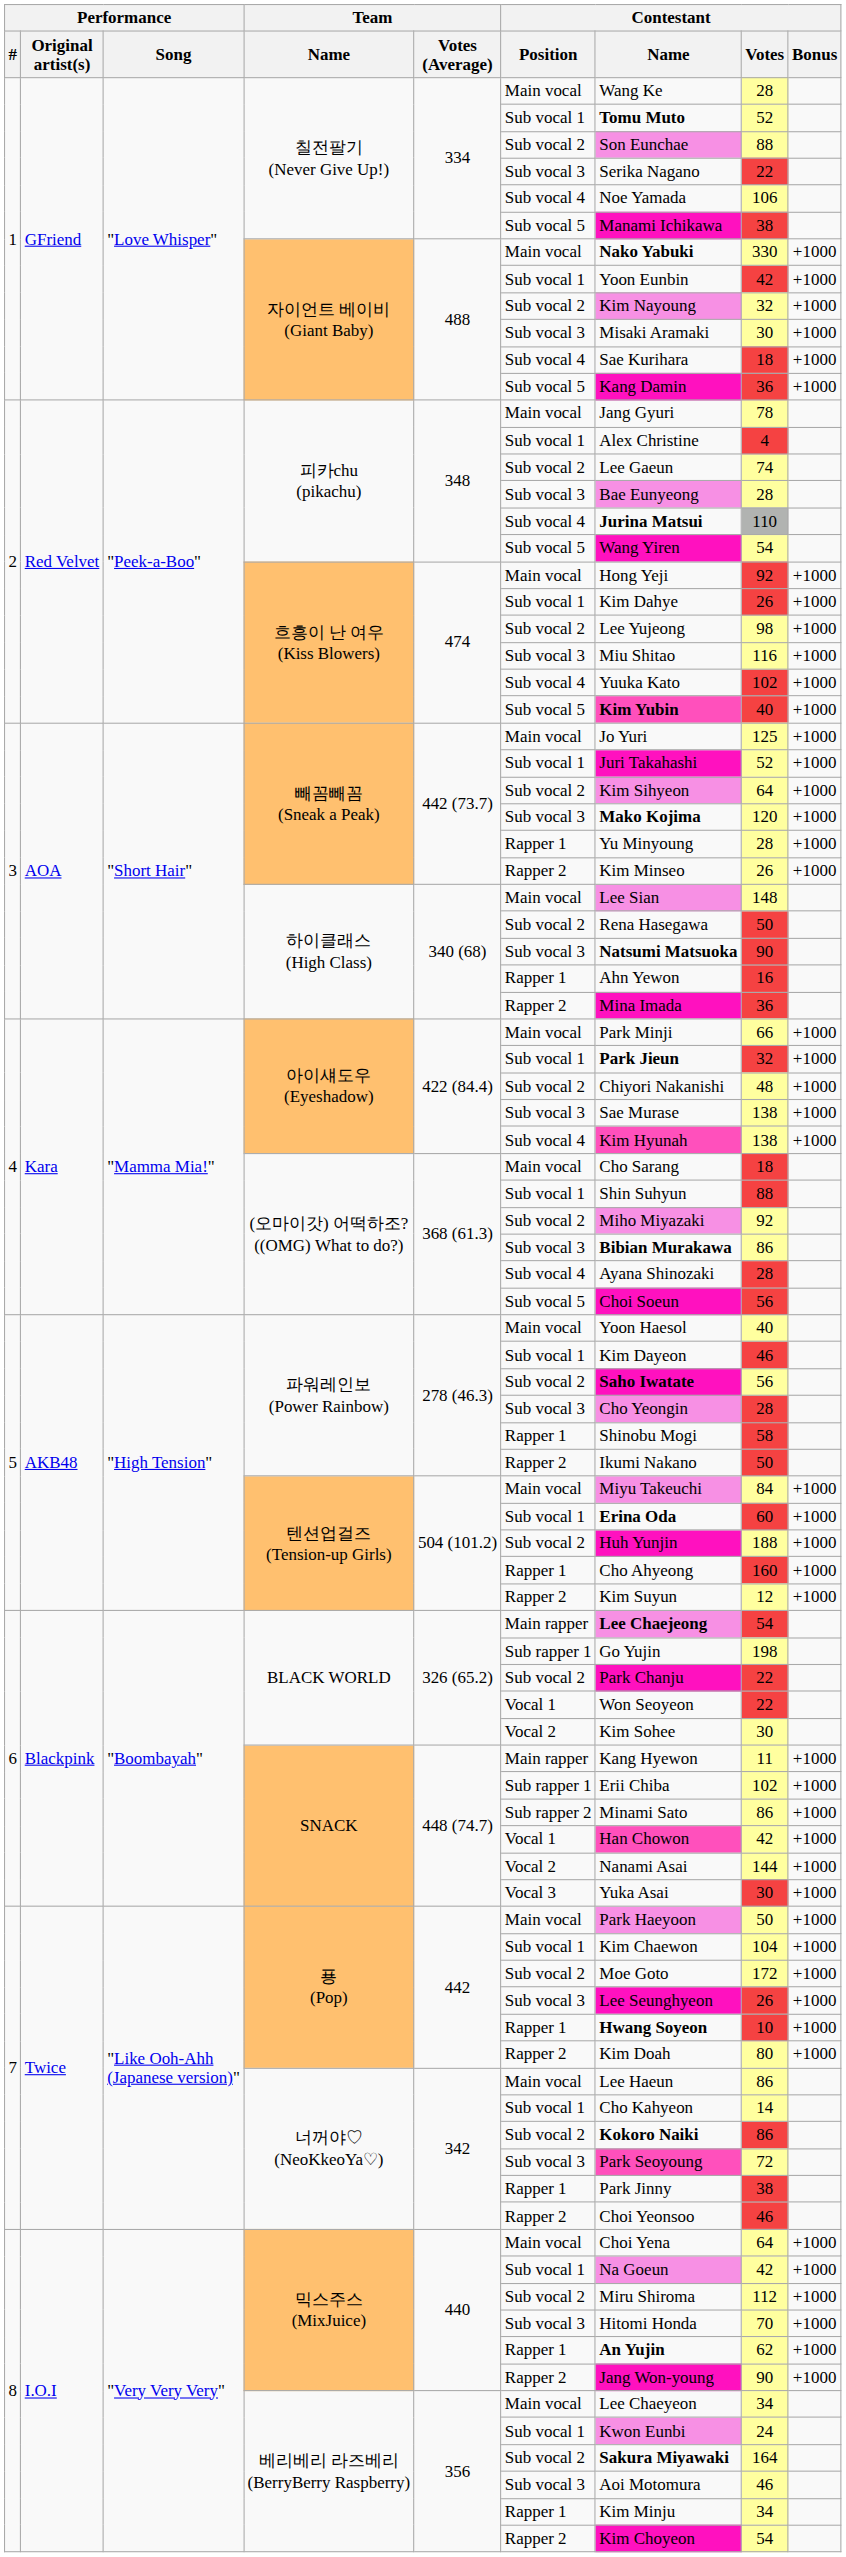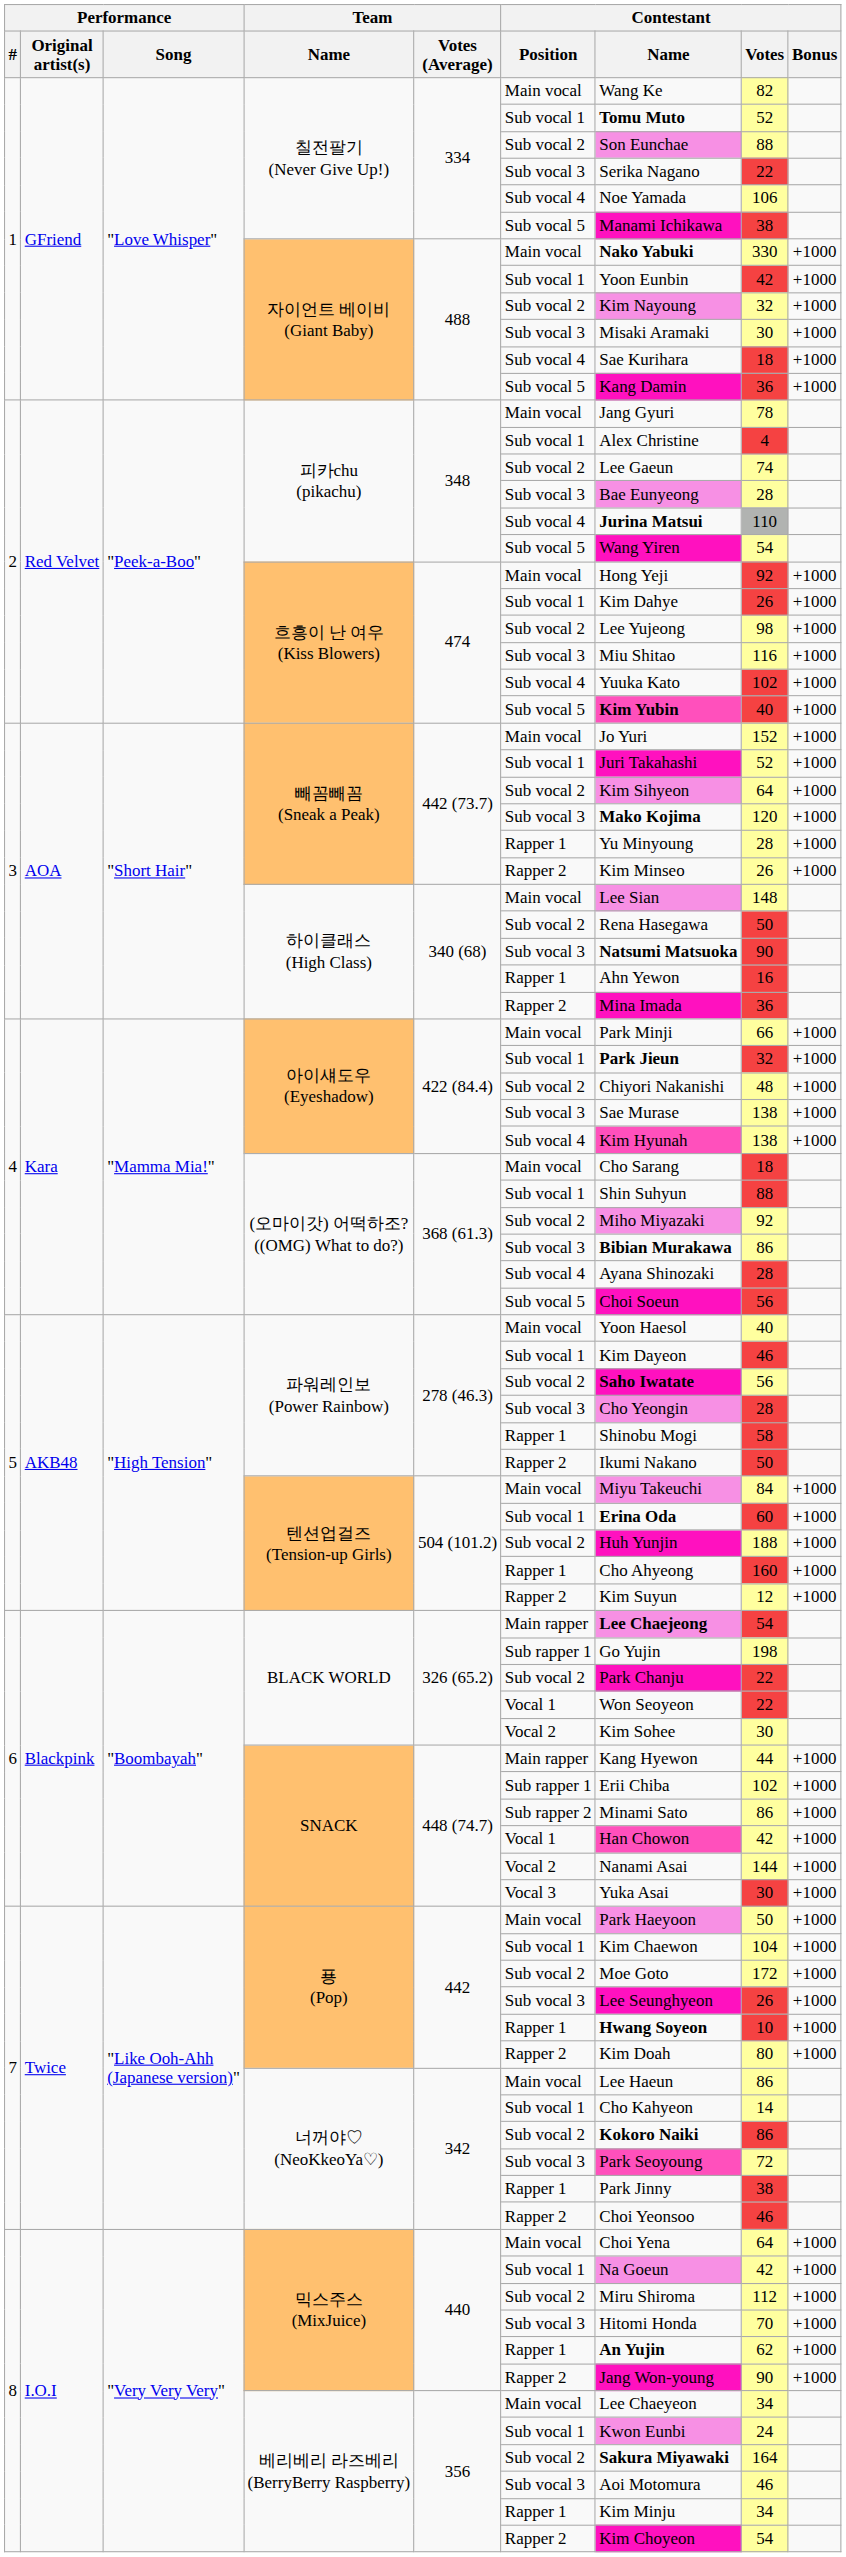(765, 90) 28 -> (765, 90) 82
(765, 736) 125 -> (765, 736) 152
(765, 1758) 11 -> (765, 1758) 44
